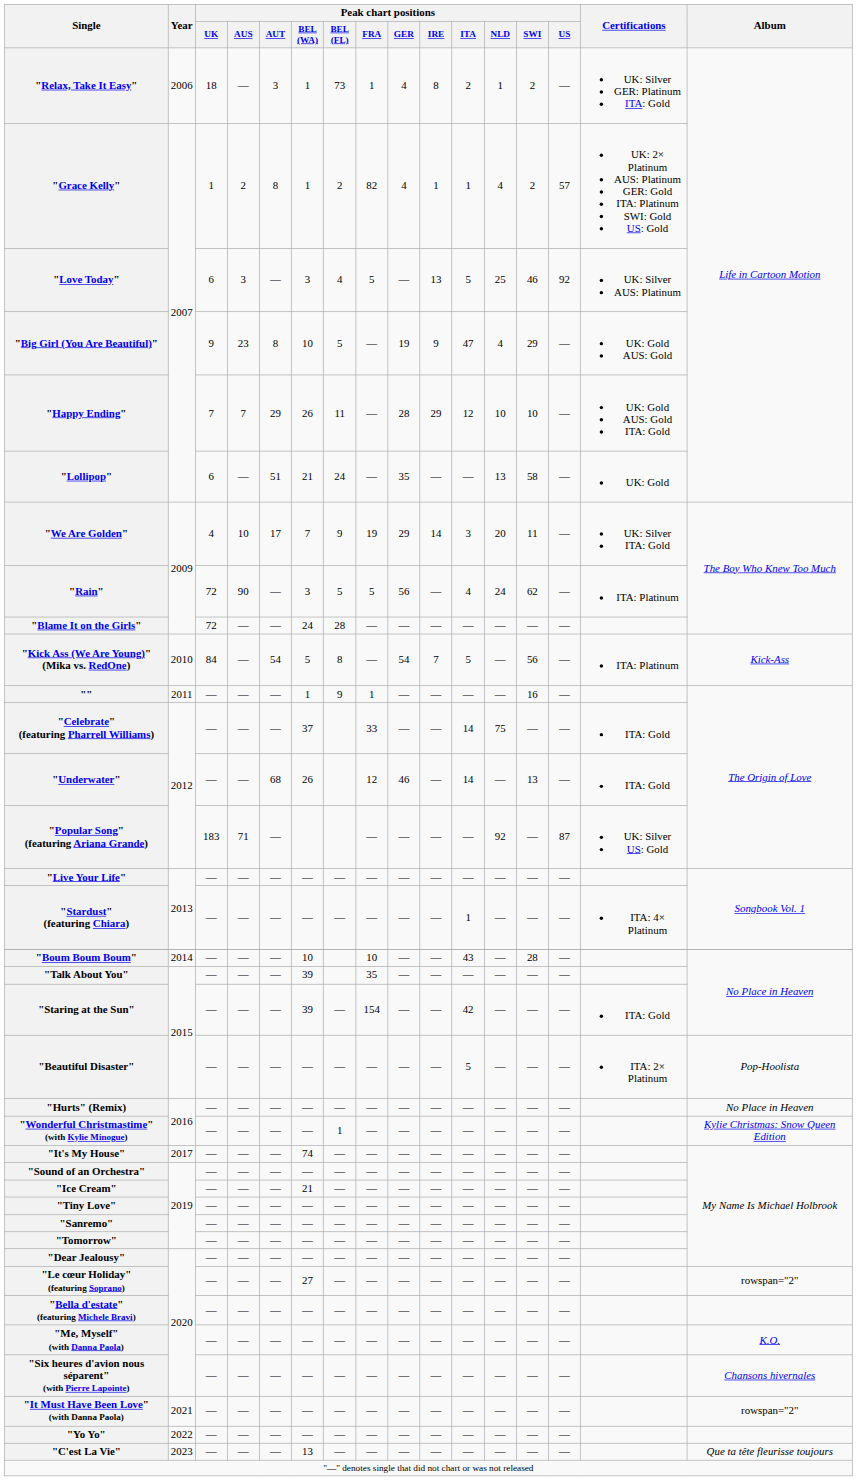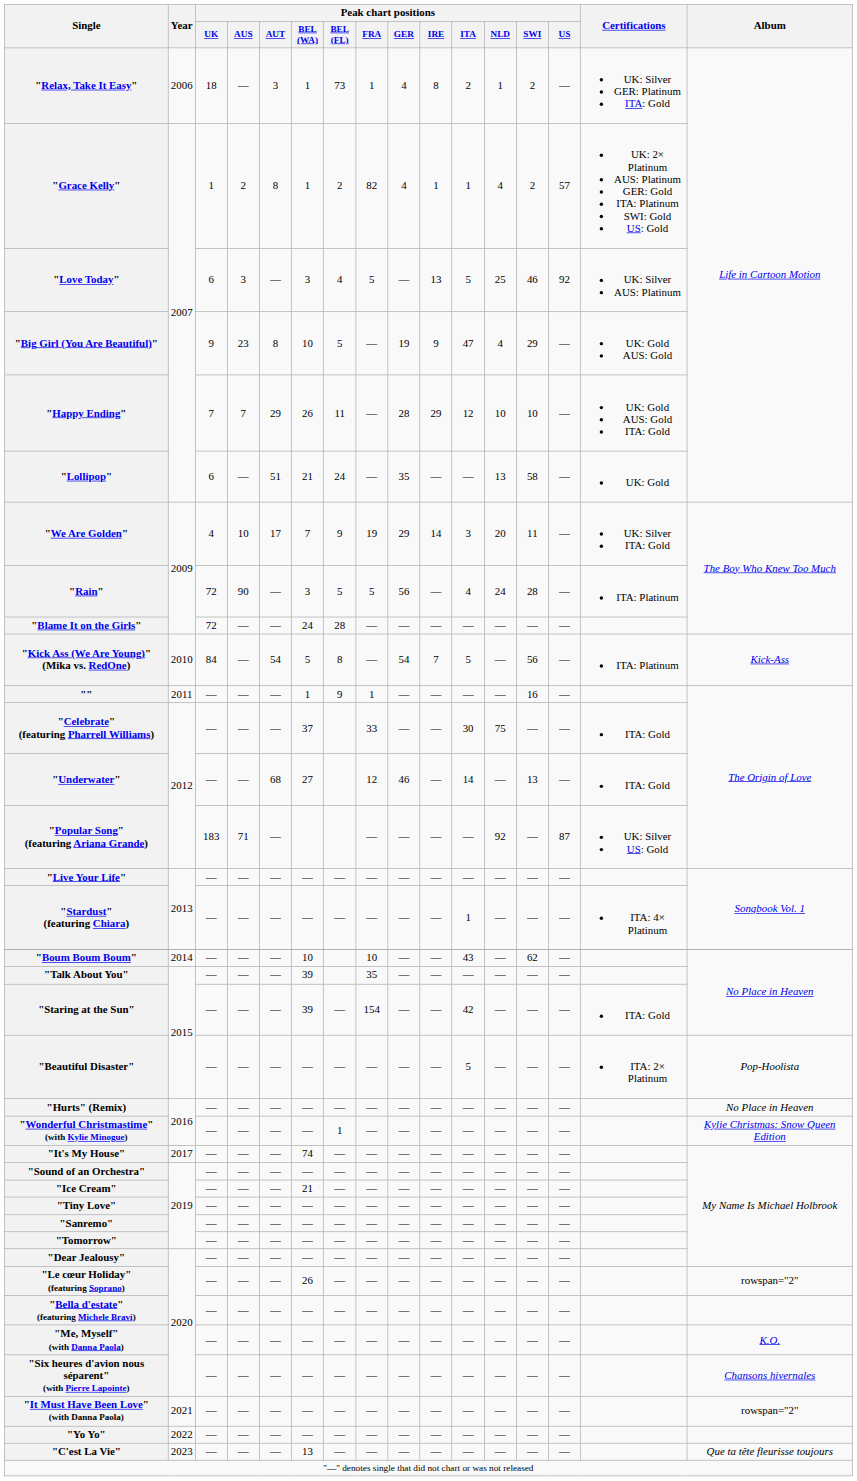(532, 591) 62 -> (532, 591) 28
(468, 728) 14 -> (468, 728) 30
(308, 779) 26 -> (308, 779) 27
(532, 958) 28 -> (532, 958) 62
(308, 1281) 27 -> (308, 1281) 26
